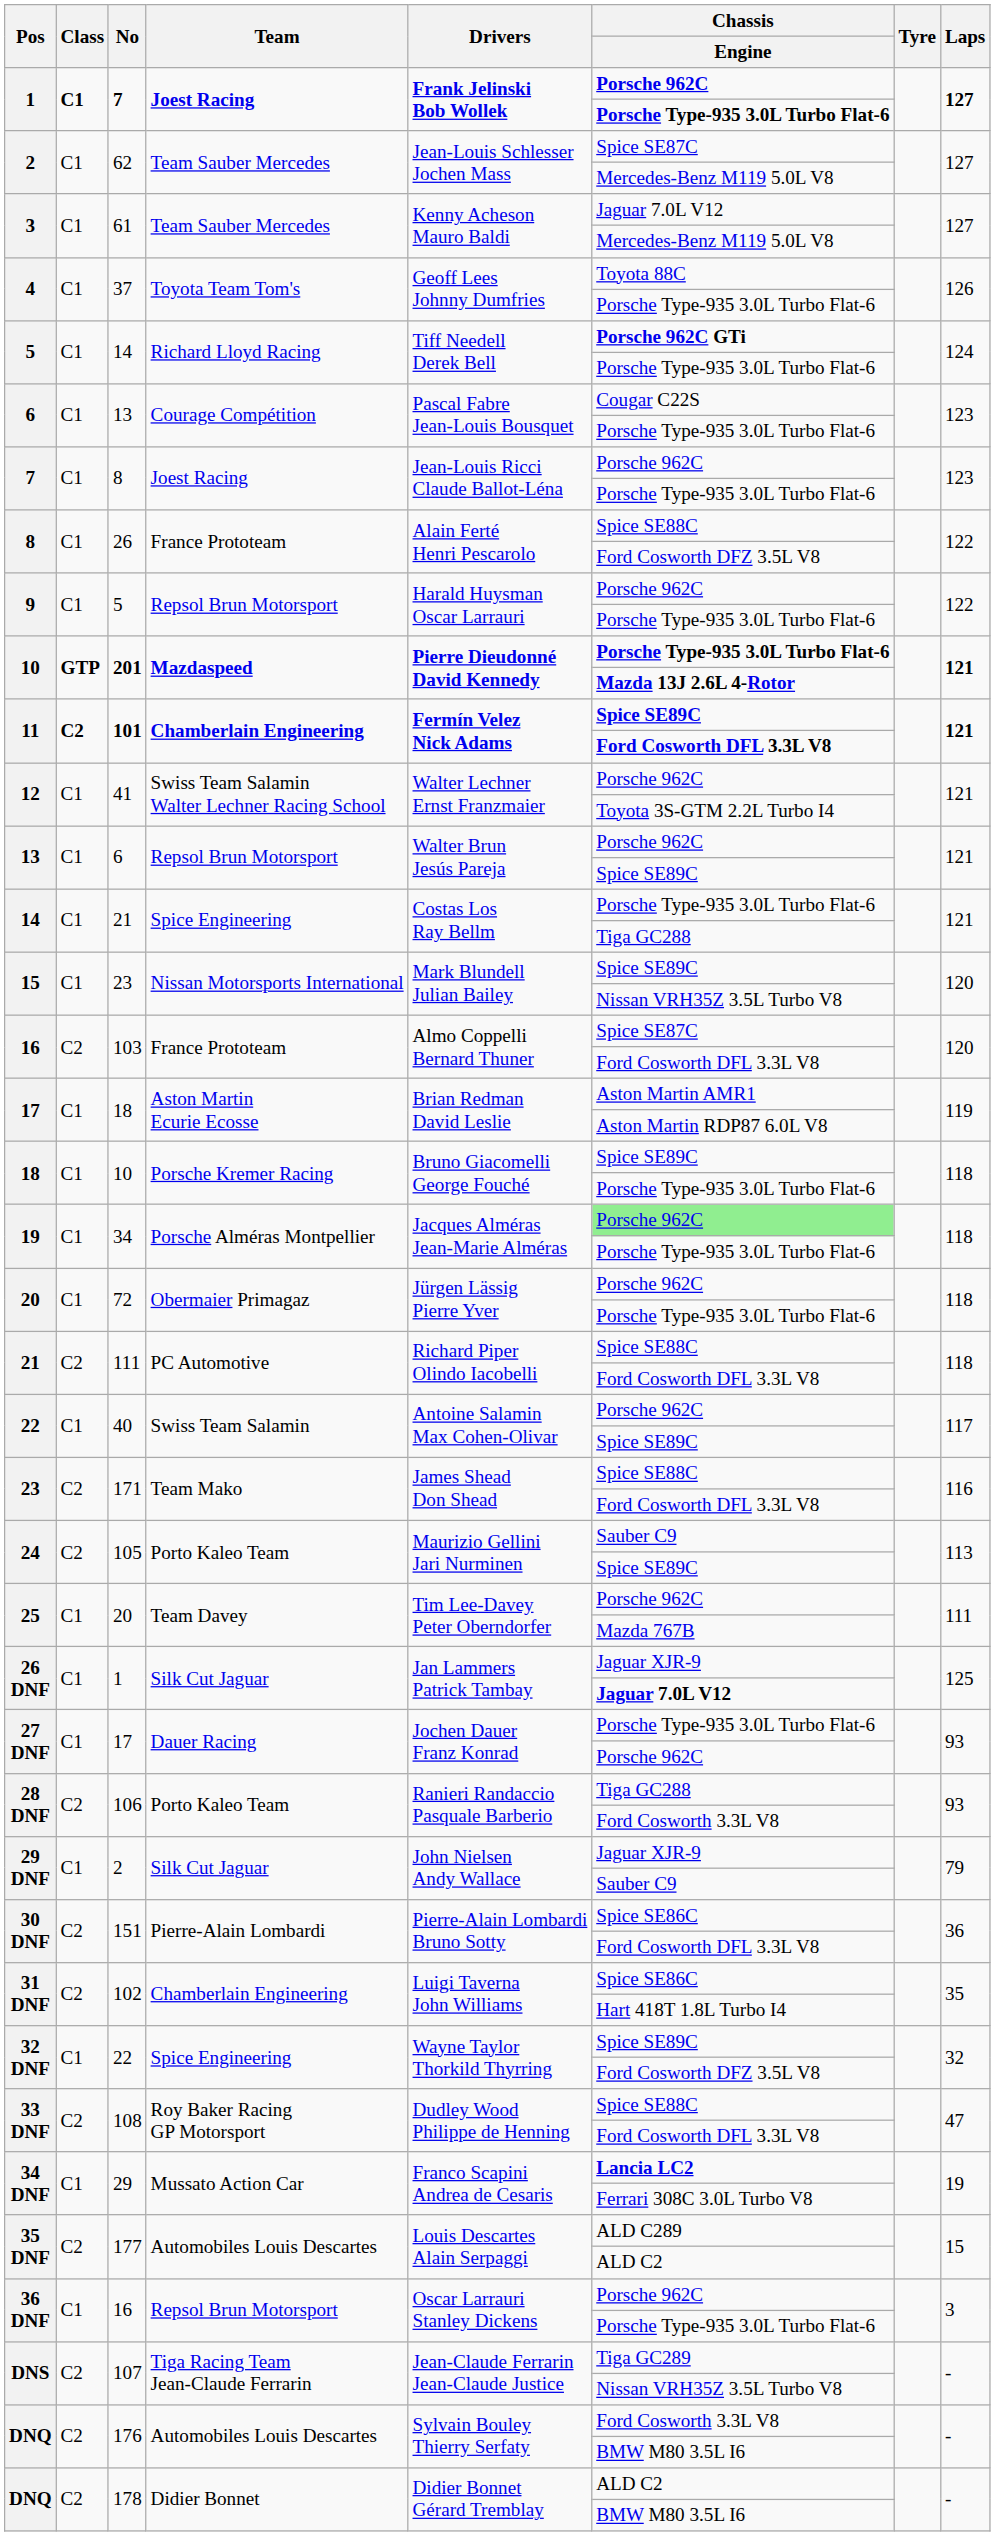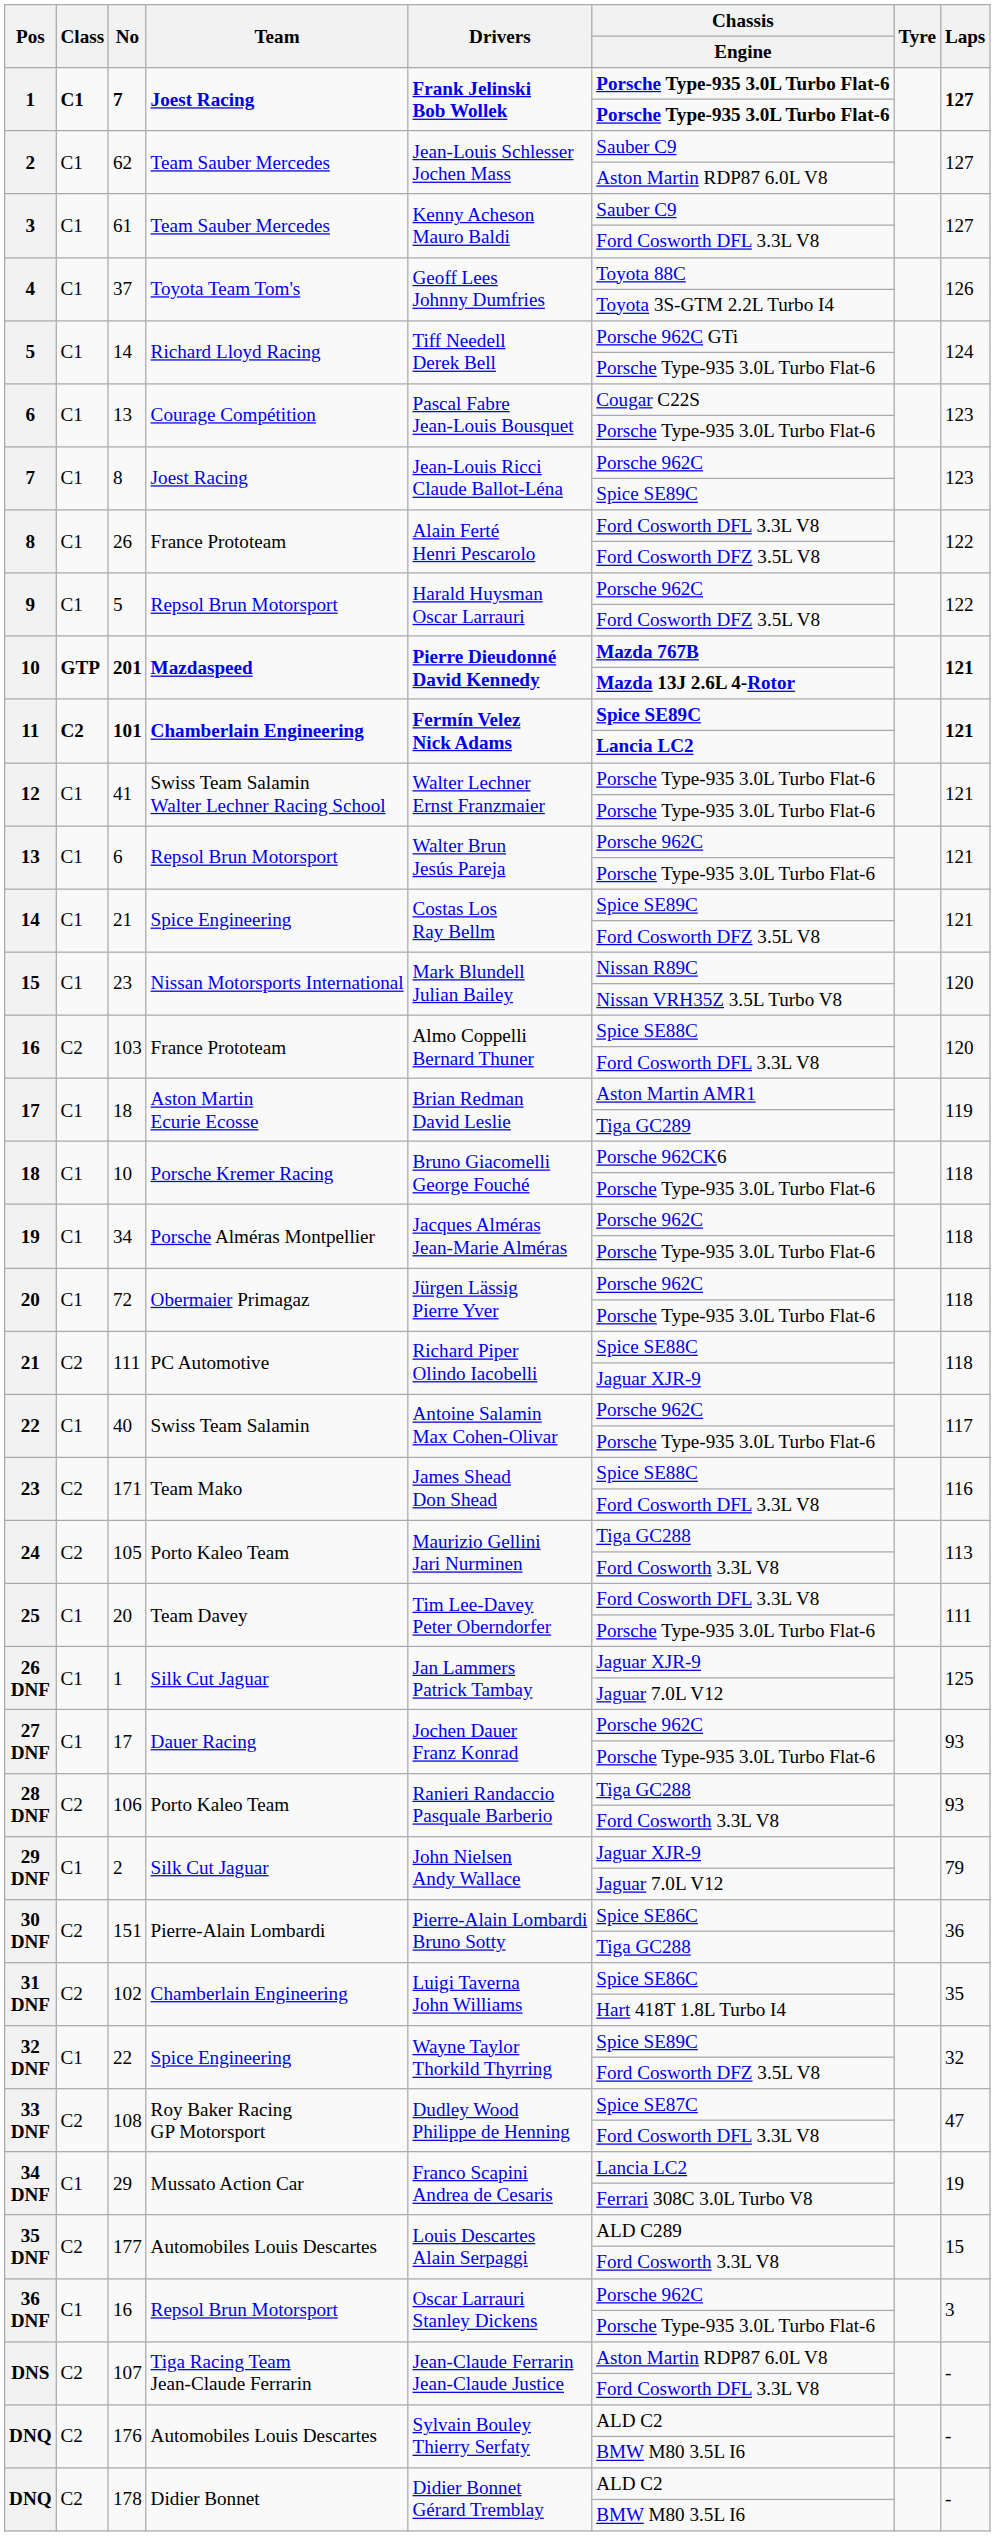(652, 83) Porsche 962C -> (743, 83) Porsche Type-935 3.0L Turbo Flat-6
(647, 146) Spice SE87C -> (636, 146) Sauber C9
(715, 178) Mercedes-Benz M119 5.0L V8 -> (712, 178) Aston Martin RDP87 6.0L V8
(660, 209) Jaguar 7.0L V12 -> (636, 209) Sauber C9
(715, 241) Mercedes-Benz M119 5.0L V8 -> (708, 241) Ford Cosworth DFL 3.3L V8
(736, 304) Porsche Type-935 3.0L Turbo Flat-6 -> (715, 304) Toyota 3S-GTM 2.2L Turbo I4
(671, 336) bold -> (667, 336) normal
(736, 494) Porsche Type-935 3.0L Turbo Flat-6 -> (647, 494) Spice SE89C
(647, 525) Spice SE88C -> (708, 525) Ford Cosworth DFL 3.3L V8
(736, 620) Porsche Type-935 3.0L Turbo Flat-6 -> (708, 620) Ford Cosworth DFZ 3.5L V8
(743, 652) Porsche Type-935 3.0L Turbo Flat-6 -> (648, 652) Mazda 767B
(714, 746) Ford Cosworth DFL 3.3L V8 -> (645, 746) Lancia LC2
(650, 778) Porsche 962C -> (736, 778) Porsche Type-935 3.0L Turbo Flat-6
(715, 809) Toyota 3S-GTM 2.2L Turbo I4 -> (736, 809) Porsche Type-935 3.0L Turbo Flat-6
(647, 873) Spice SE89C -> (736, 873) Porsche Type-935 3.0L Turbo Flat-6
(736, 904) Porsche Type-935 3.0L Turbo Flat-6 -> (647, 904) Spice SE89C
(643, 936) Tiga GC288 -> (708, 936) Ford Cosworth DFZ 3.5L V8
(647, 967) Spice SE89C -> (647, 967) Nissan R89C
(647, 1030) Spice SE87C -> (647, 1030) Spice SE88C
(712, 1125) Aston Martin RDP87 6.0L V8 -> (643, 1125) Tiga GC289
(647, 1157) Spice SE89C -> (661, 1157) Porsche 962CK6
(650, 1220) lightgreen background -> (650, 1220) no background
(708, 1378) Ford Cosworth DFL 3.3L V8 -> (649, 1378) Jaguar XJR-9
(647, 1441) Spice SE89C -> (736, 1441) Porsche Type-935 3.0L Turbo Flat-6
(636, 1536) Sauber C9 -> (643, 1536) Tiga GC288
(647, 1567) Spice SE89C -> (688, 1567) Ford Cosworth 3.3L V8
(650, 1599) Porsche 962C -> (708, 1599) Ford Cosworth DFL 3.3L V8
(645, 1630) Mazda 767B -> (736, 1630) Porsche Type-935 3.0L Turbo Flat-6
(664, 1694) bold -> (660, 1694) normal
(736, 1725) Porsche Type-935 3.0L Turbo Flat-6 -> (650, 1725) Porsche 962C
(650, 1757) Porsche 962C -> (736, 1757) Porsche Type-935 3.0L Turbo Flat-6
(636, 1883) Sauber C9 -> (660, 1883) Jaguar 7.0L V12
(708, 1946) Ford Cosworth DFL 3.3L V8 -> (643, 1946) Tiga GC288
(647, 2104) Spice SE88C -> (647, 2104) Spice SE87C
(645, 2167) bold -> (642, 2167) normal
(629, 2262) ALD C2 -> (688, 2262) Ford Cosworth 3.3L V8
(643, 2357) Tiga GC289 -> (712, 2357) Aston Martin RDP87 6.0L V8
(719, 2388) Nissan VRH35Z 3.5L Turbo V8 -> (708, 2388) Ford Cosworth DFL 3.3L V8
(688, 2420) Ford Cosworth 3.3L V8 -> (629, 2420) ALD C2
